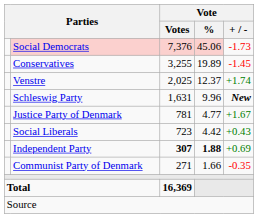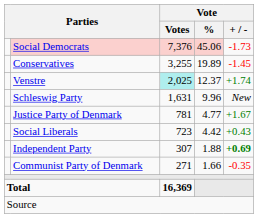(180, 81) no background -> (180, 81) paleturquoise background
(241, 98) bold -> (241, 98) normal
(184, 149) bold -> (184, 149) normal
(212, 149) bold -> (212, 149) normal
(238, 149) normal -> (238, 149) bold
